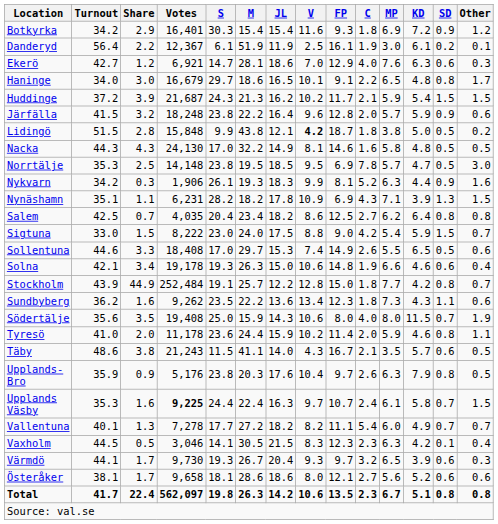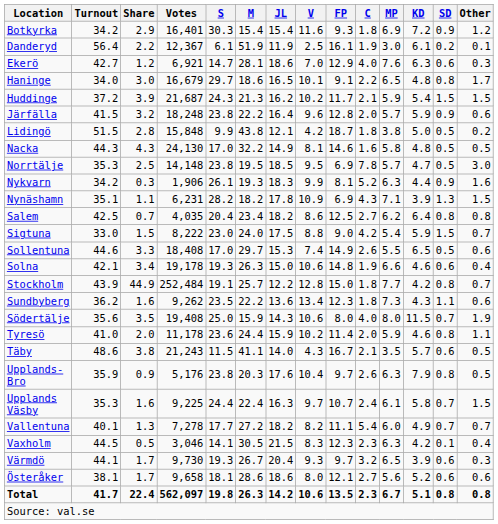(314, 132) bold -> (314, 132) normal
(188, 404) bold -> (188, 404) normal
